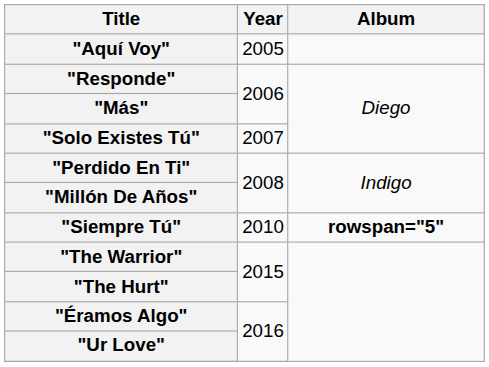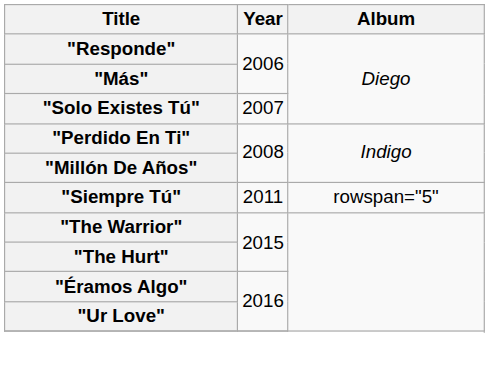- row: (121, 49)
(263, 227) 2010 -> (263, 197) 2011
(386, 227) bold -> (386, 197) normal
